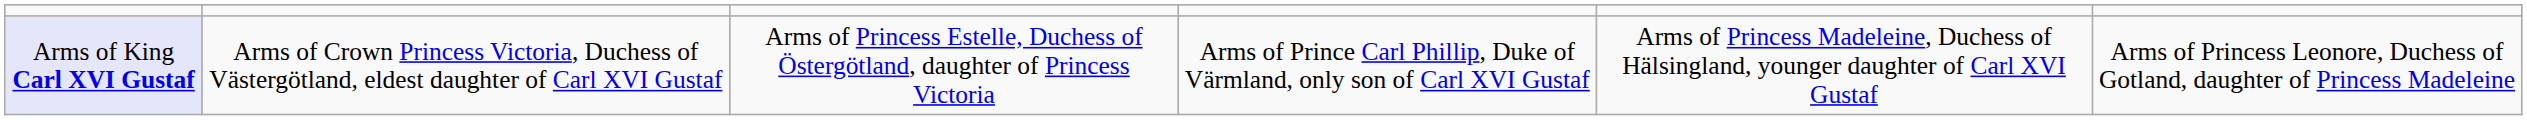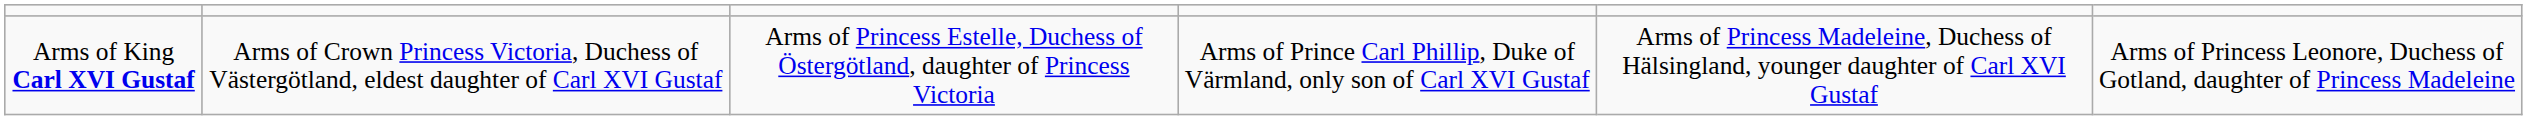(104, 65) lavender background -> (104, 65) no background
